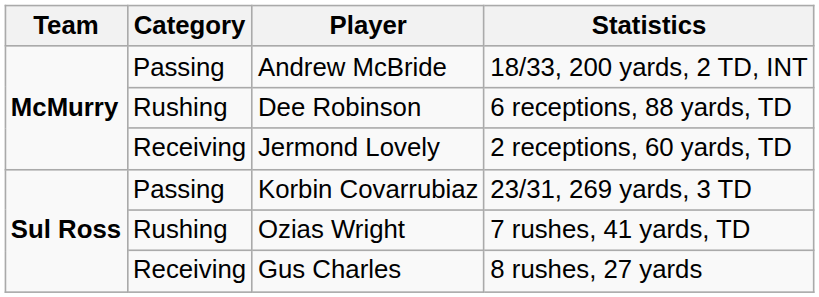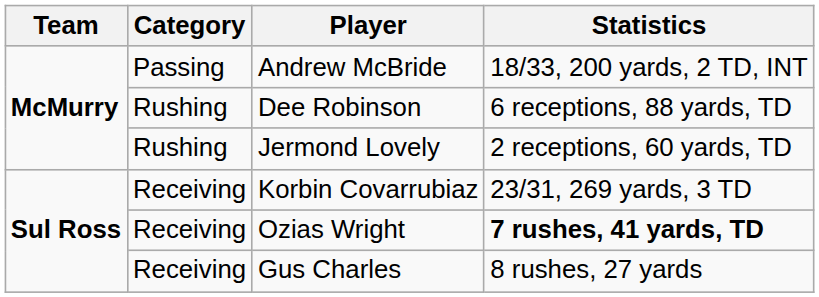(190, 148) Receiving -> (180, 148) Rushing
(179, 189) Passing -> (190, 189) Receiving
(180, 229) Rushing -> (190, 229) Receiving
(620, 229) normal -> (627, 229) bold
